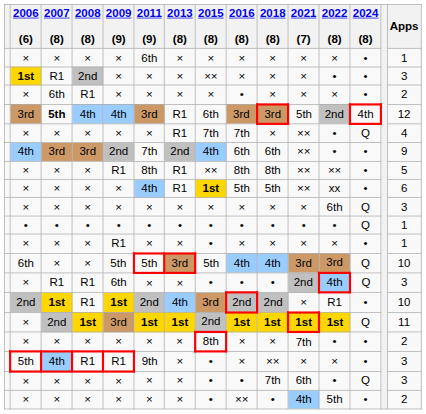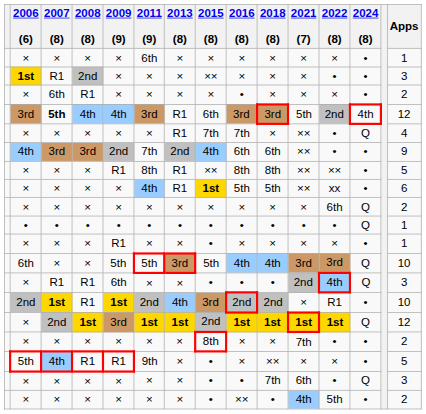(404, 206) 3 -> (404, 206) 2
(404, 322) 11 -> (404, 322) 12
(404, 361) 3 -> (404, 361) 5
